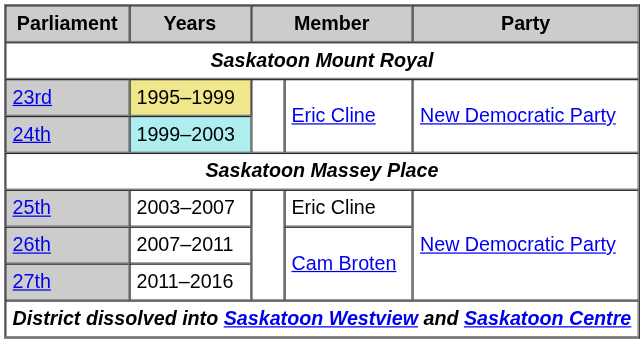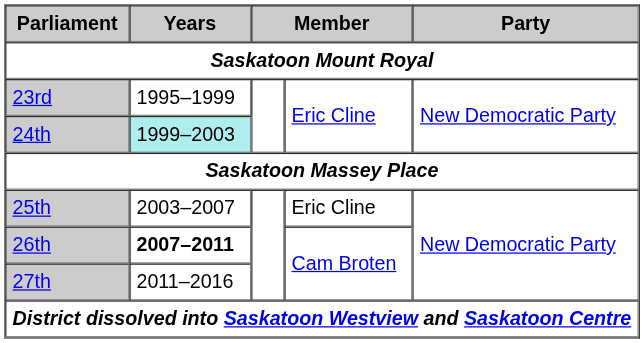(186, 97) khaki background -> (186, 97) no background
(185, 244) normal -> (185, 244) bold
